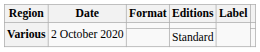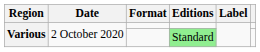(193, 37) no background -> (193, 37) lightgreen background
